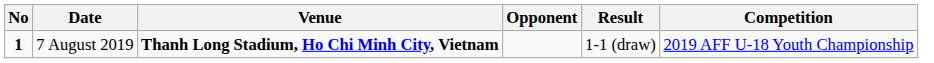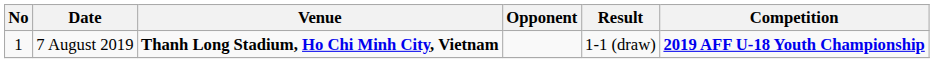(19, 44) bold -> (19, 44) normal
(788, 44) normal -> (794, 44) bold
